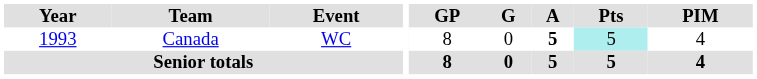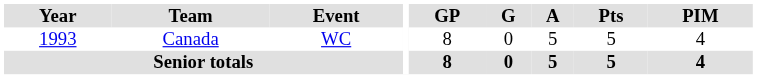(553, 39) bold -> (553, 39) normal
(611, 39) paleturquoise background -> (611, 39) no background
